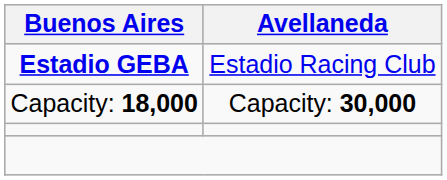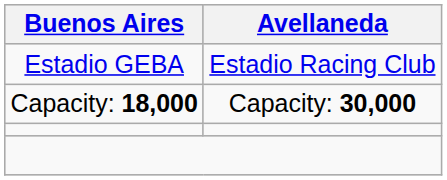(104, 63) bold -> (104, 63) normal
